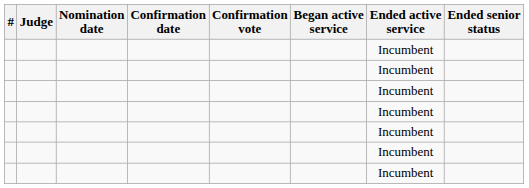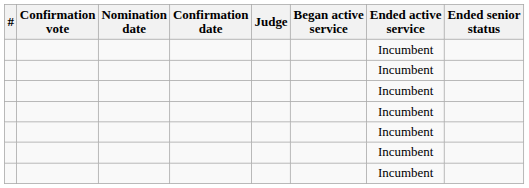columns swapped: (36, 22) <-> (250, 22)
